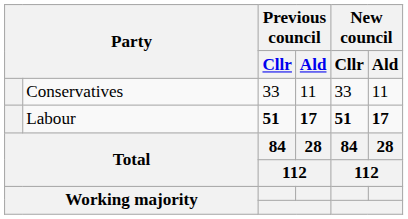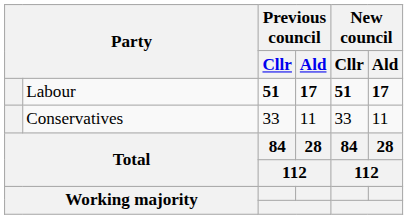rows swapped: (51, 118) <-> (75, 91)
